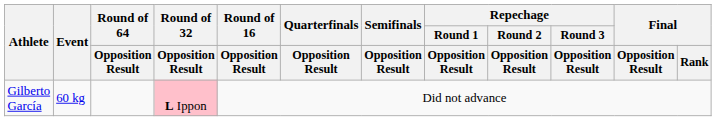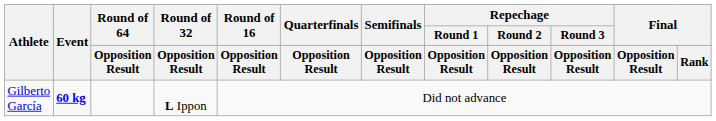(71, 98) normal -> (71, 98) bold
(186, 105) pink background -> (186, 105) no background
